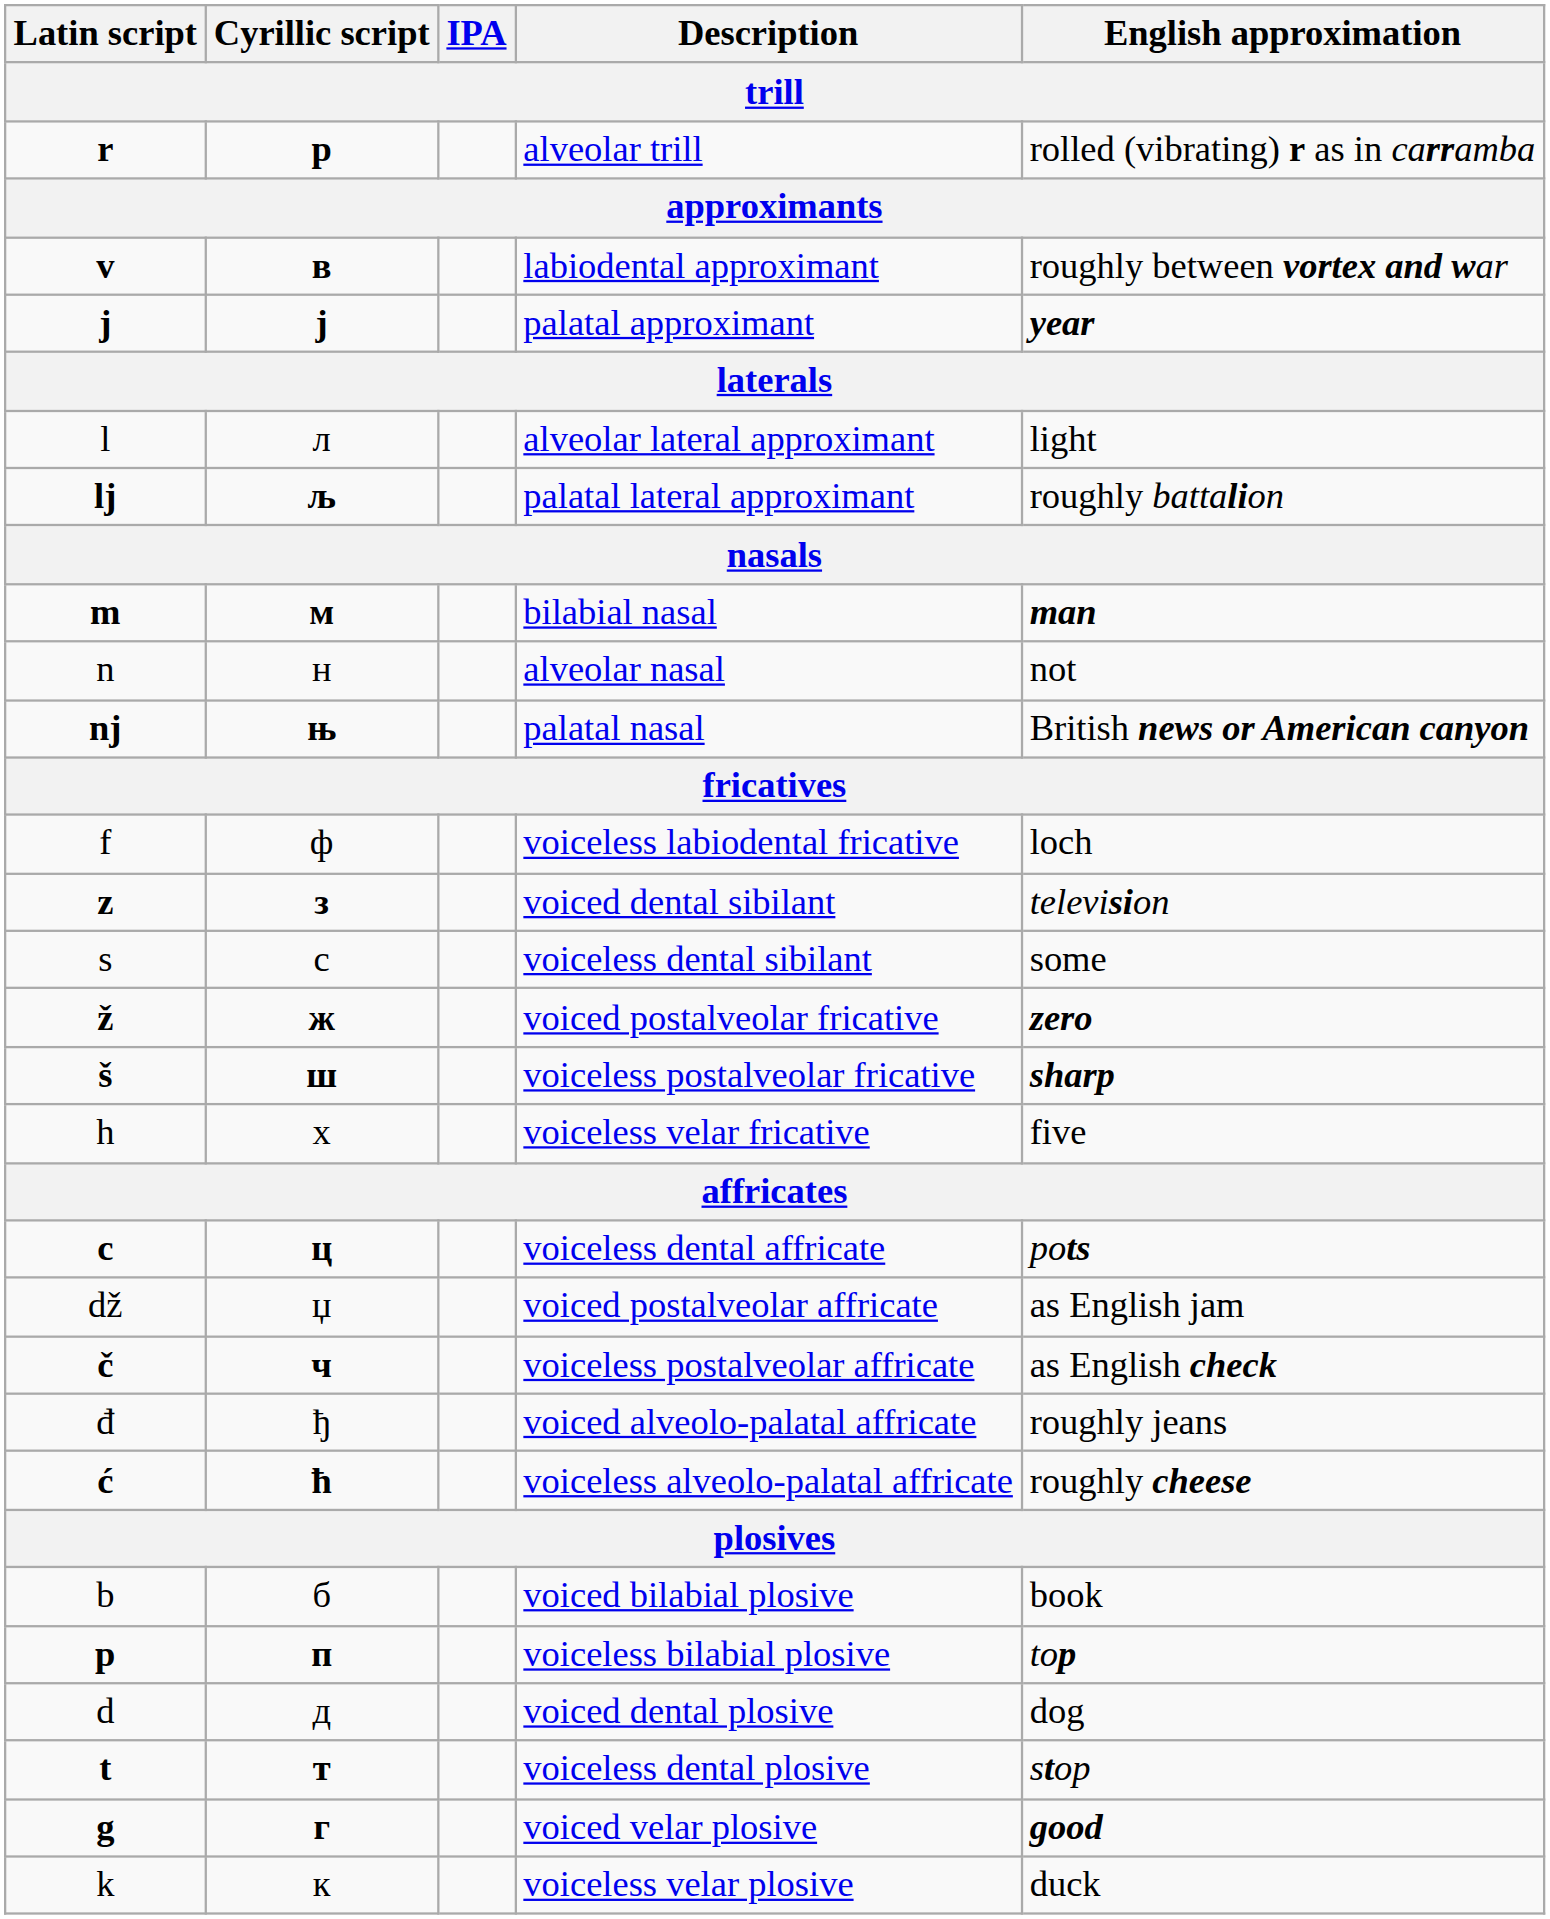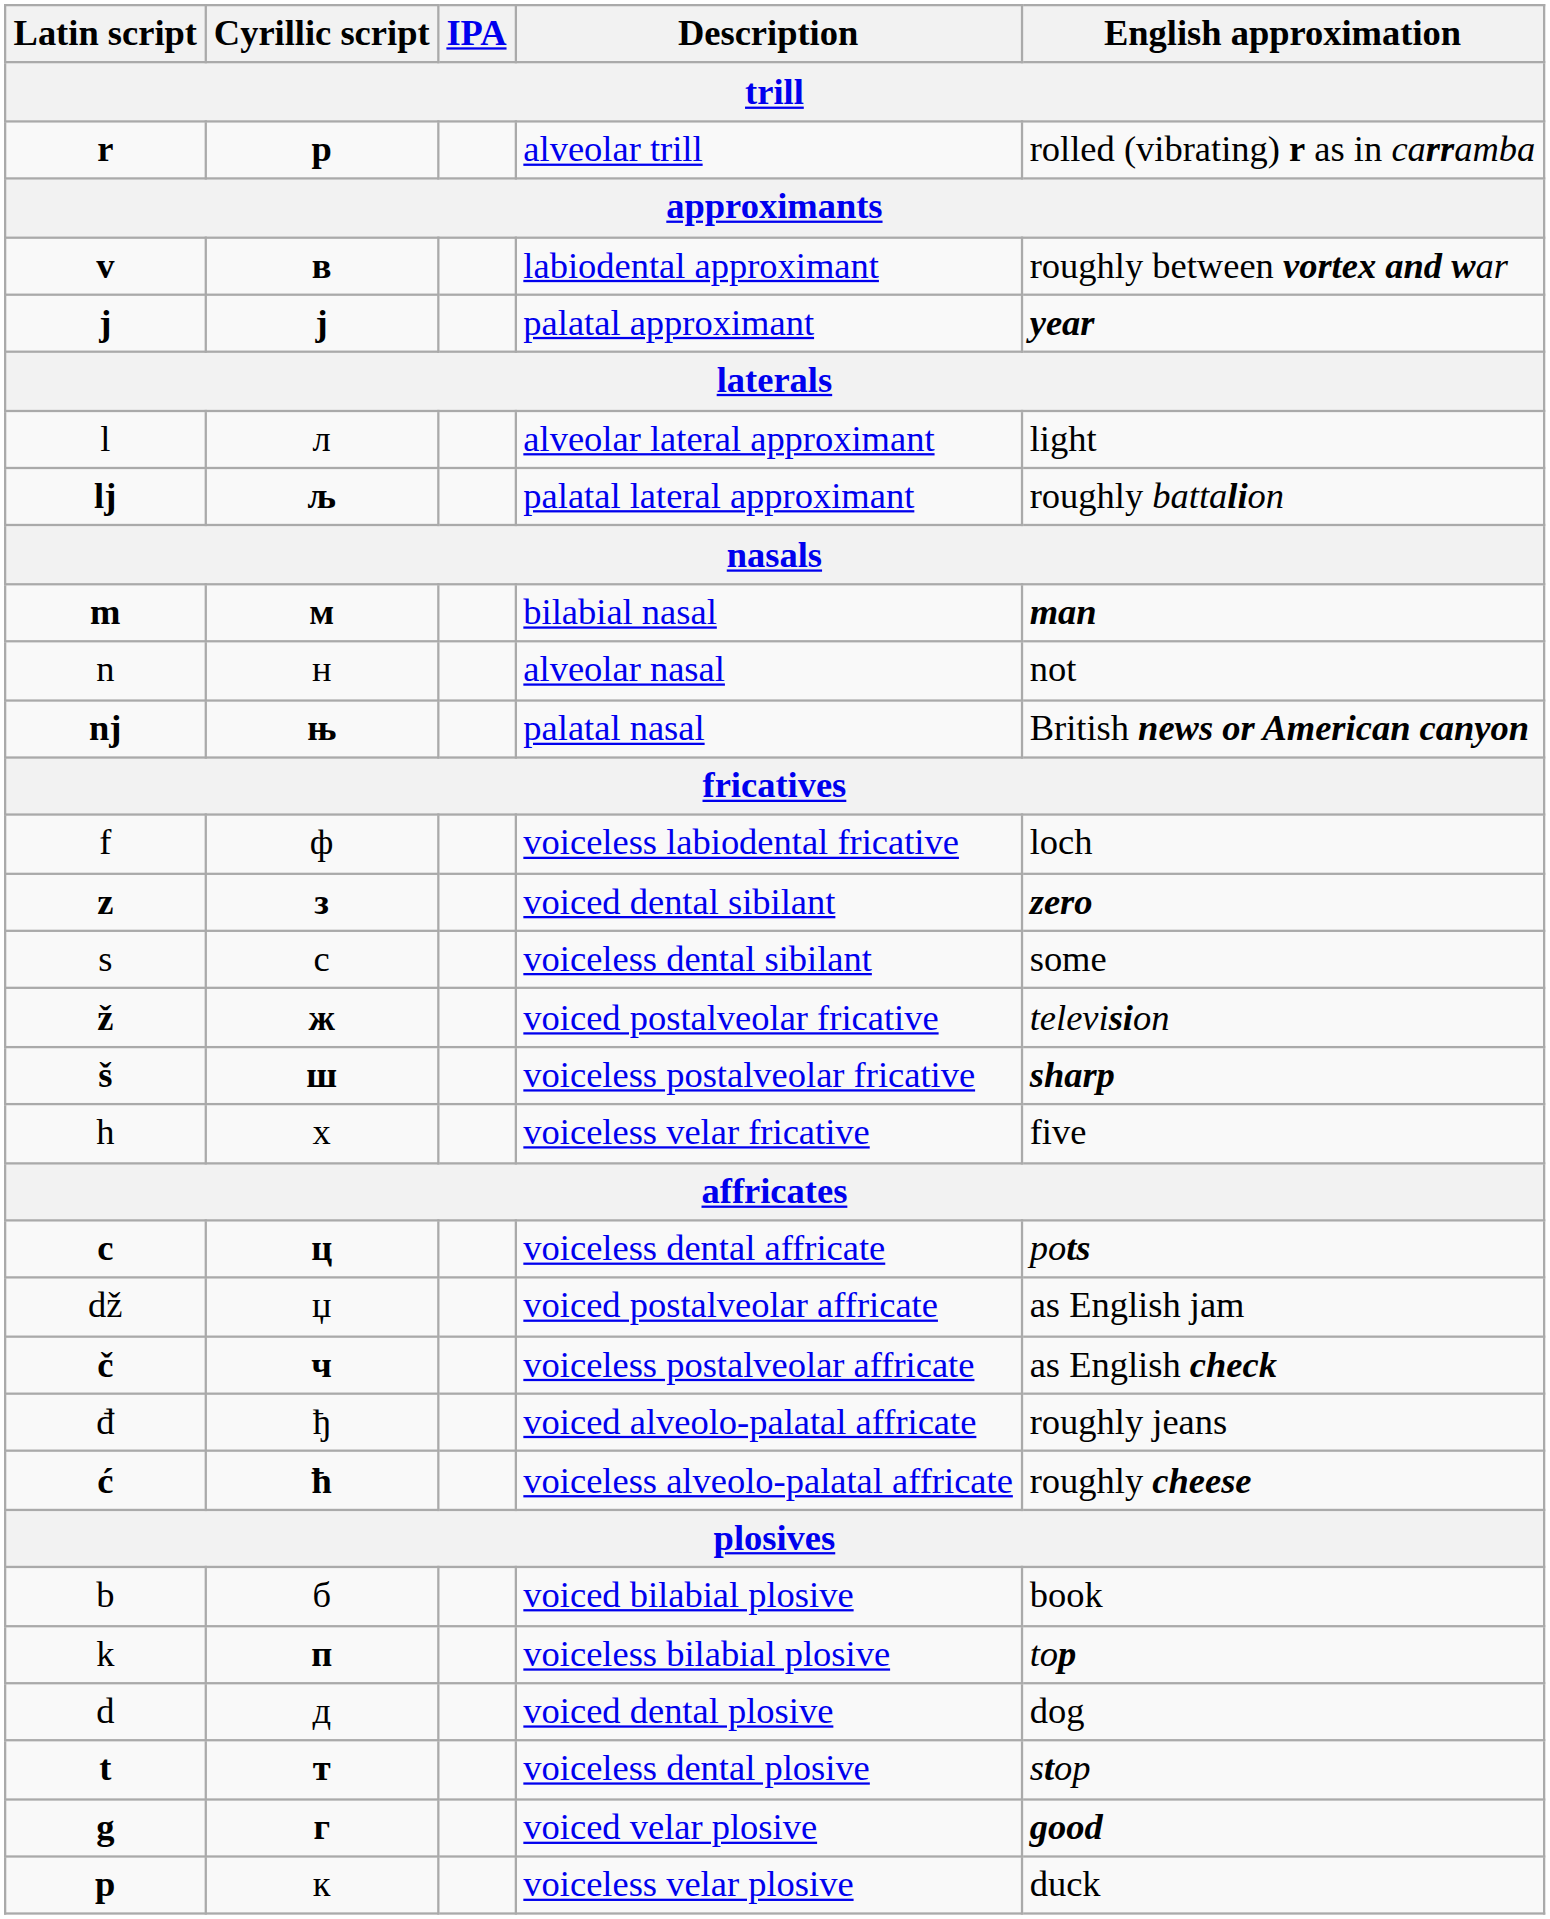(1100, 901) television -> (1061, 901) zero
(1061, 1016) zero -> (1100, 1016) television
(105, 1653) p -> (105, 1653) k
(105, 1884) k -> (105, 1884) p
